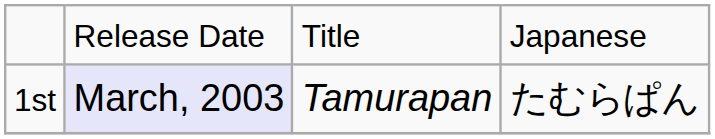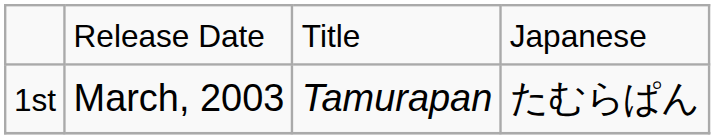(179, 98) lavender background -> (179, 98) no background
